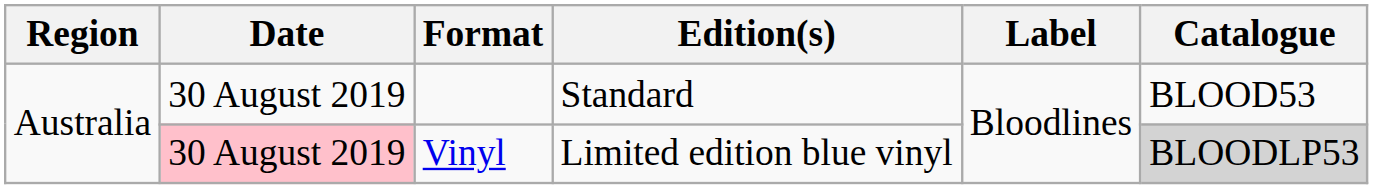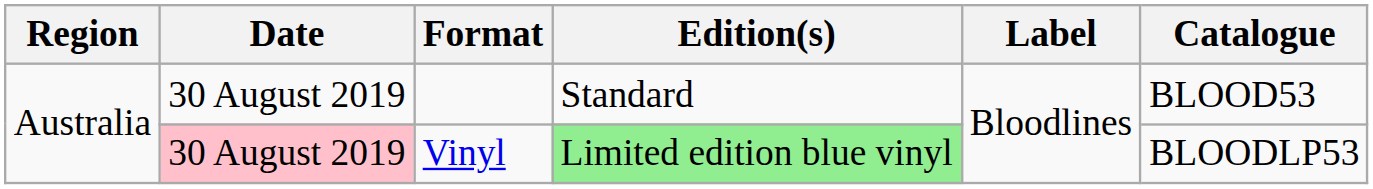(757, 152) no background -> (757, 152) lightgreen background
(1254, 152) lightgrey background -> (1254, 152) no background
